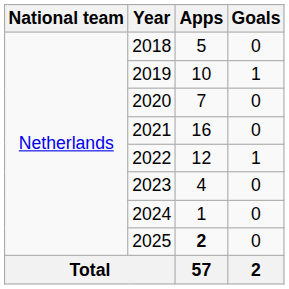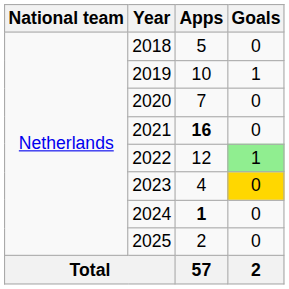(201, 130) normal -> (201, 130) bold
(256, 158) no background -> (256, 158) lightgreen background
(256, 185) no background -> (256, 185) gold background
(201, 213) normal -> (201, 213) bold
(201, 241) bold -> (201, 241) normal
